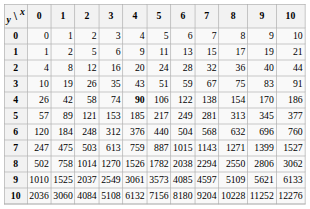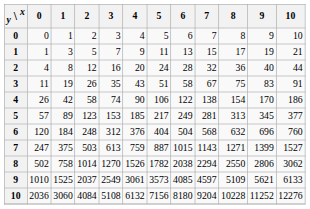(70, 52) 2 -> (70, 52) 3
(118, 52) 6 -> (118, 52) 7
(44, 84) 10 -> (44, 84) 11
(188, 84) 59 -> (188, 84) 58
(140, 100) bold -> (140, 100) normal
(89, 116) 121 -> (89, 116) 123
(161, 132) 440 -> (161, 132) 404
(65, 148) 475 -> (65, 148) 375
